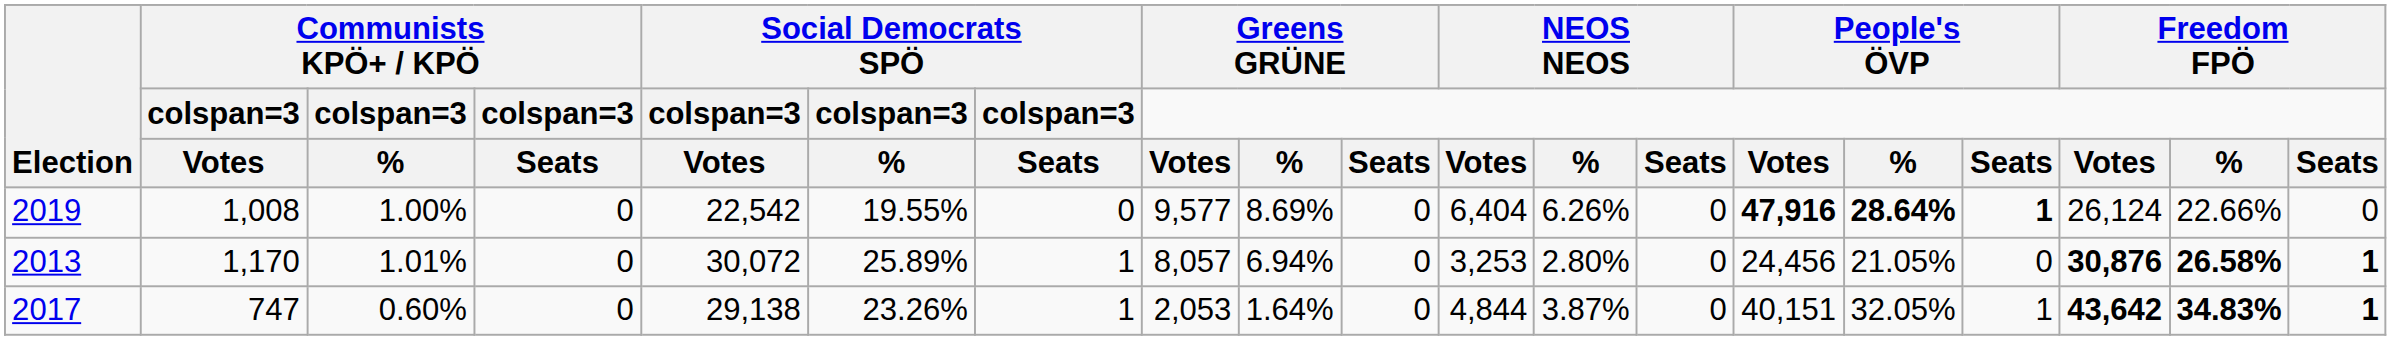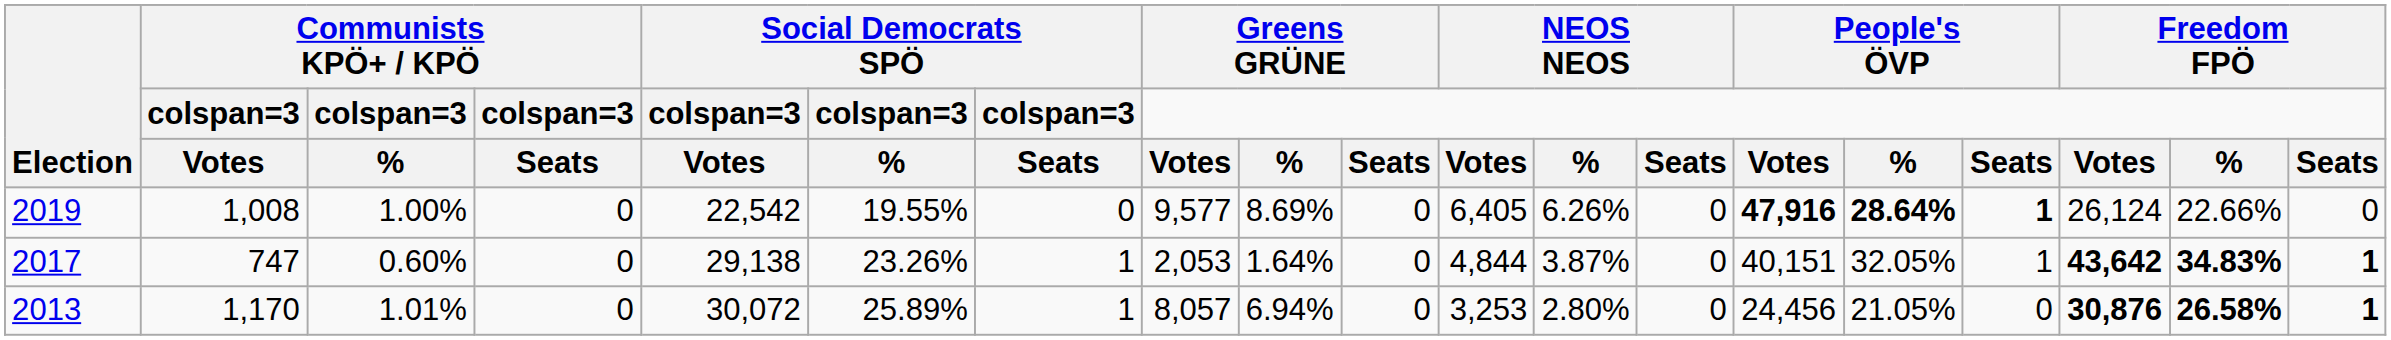(1489, 211) 6,404 -> (1489, 211) 6,405
rows swapped: (47, 310) <-> (47, 260)
